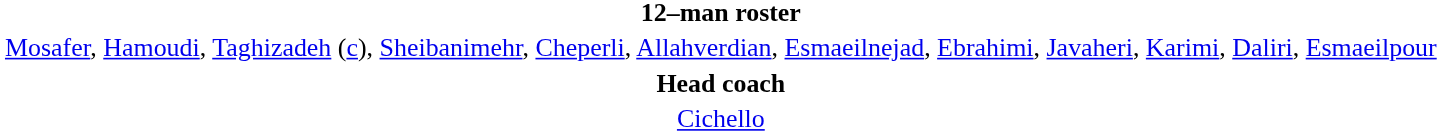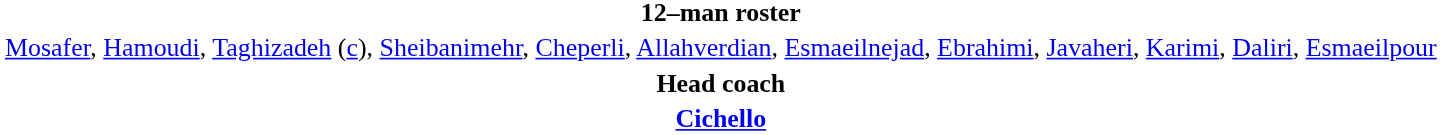(721, 119) normal -> (721, 119) bold
